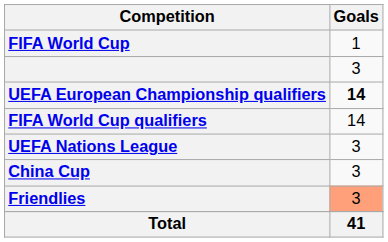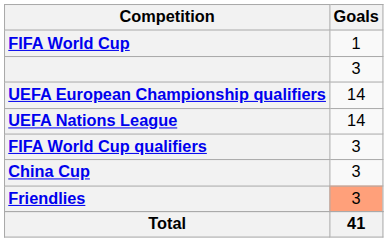(356, 95) bold -> (356, 95) normal
(108, 120) FIFA World Cup qualifiers -> (93, 120) UEFA Nations League
(93, 146) UEFA Nations League -> (108, 146) FIFA World Cup qualifiers
